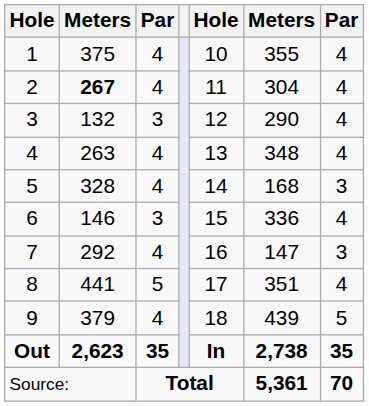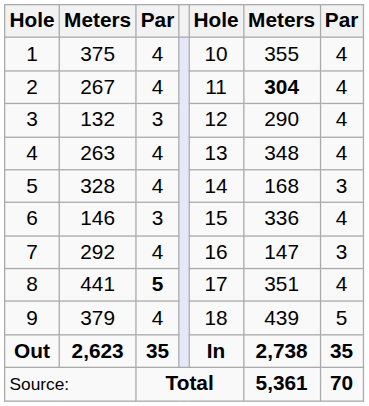(98, 86) bold -> (98, 86) normal
(282, 86) normal -> (282, 86) bold
(158, 284) normal -> (158, 284) bold
